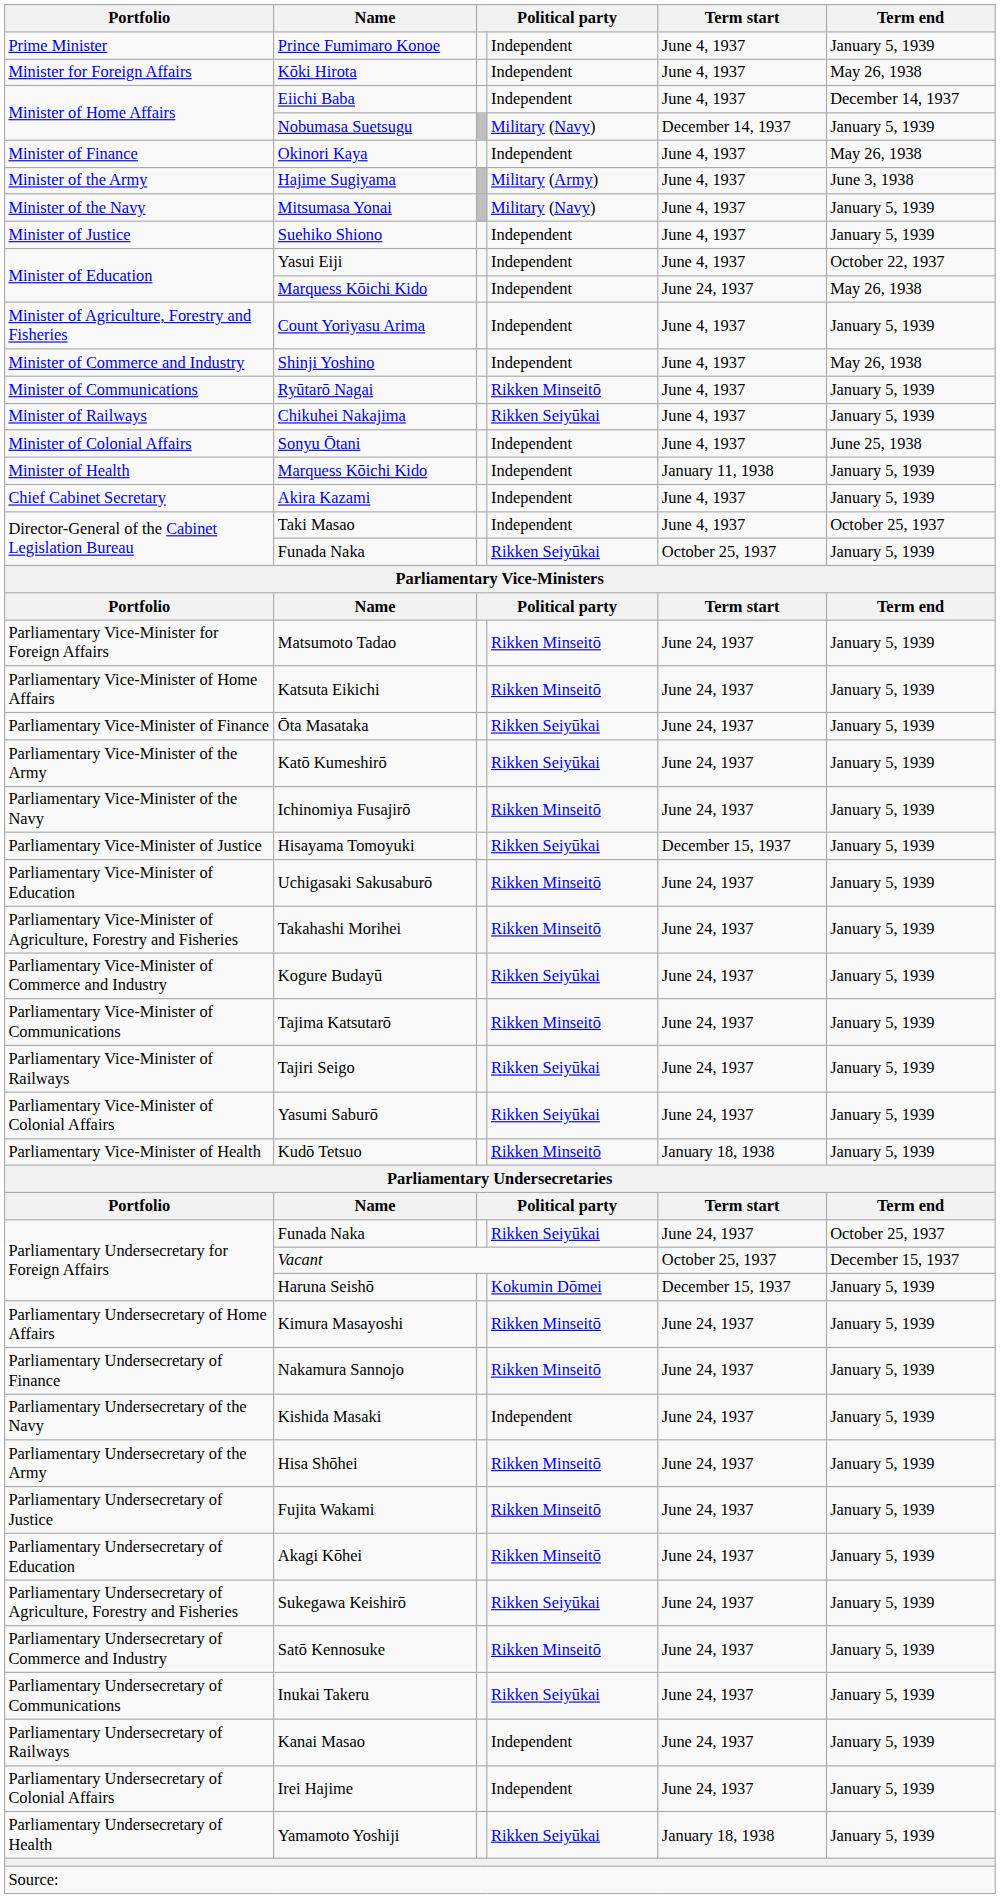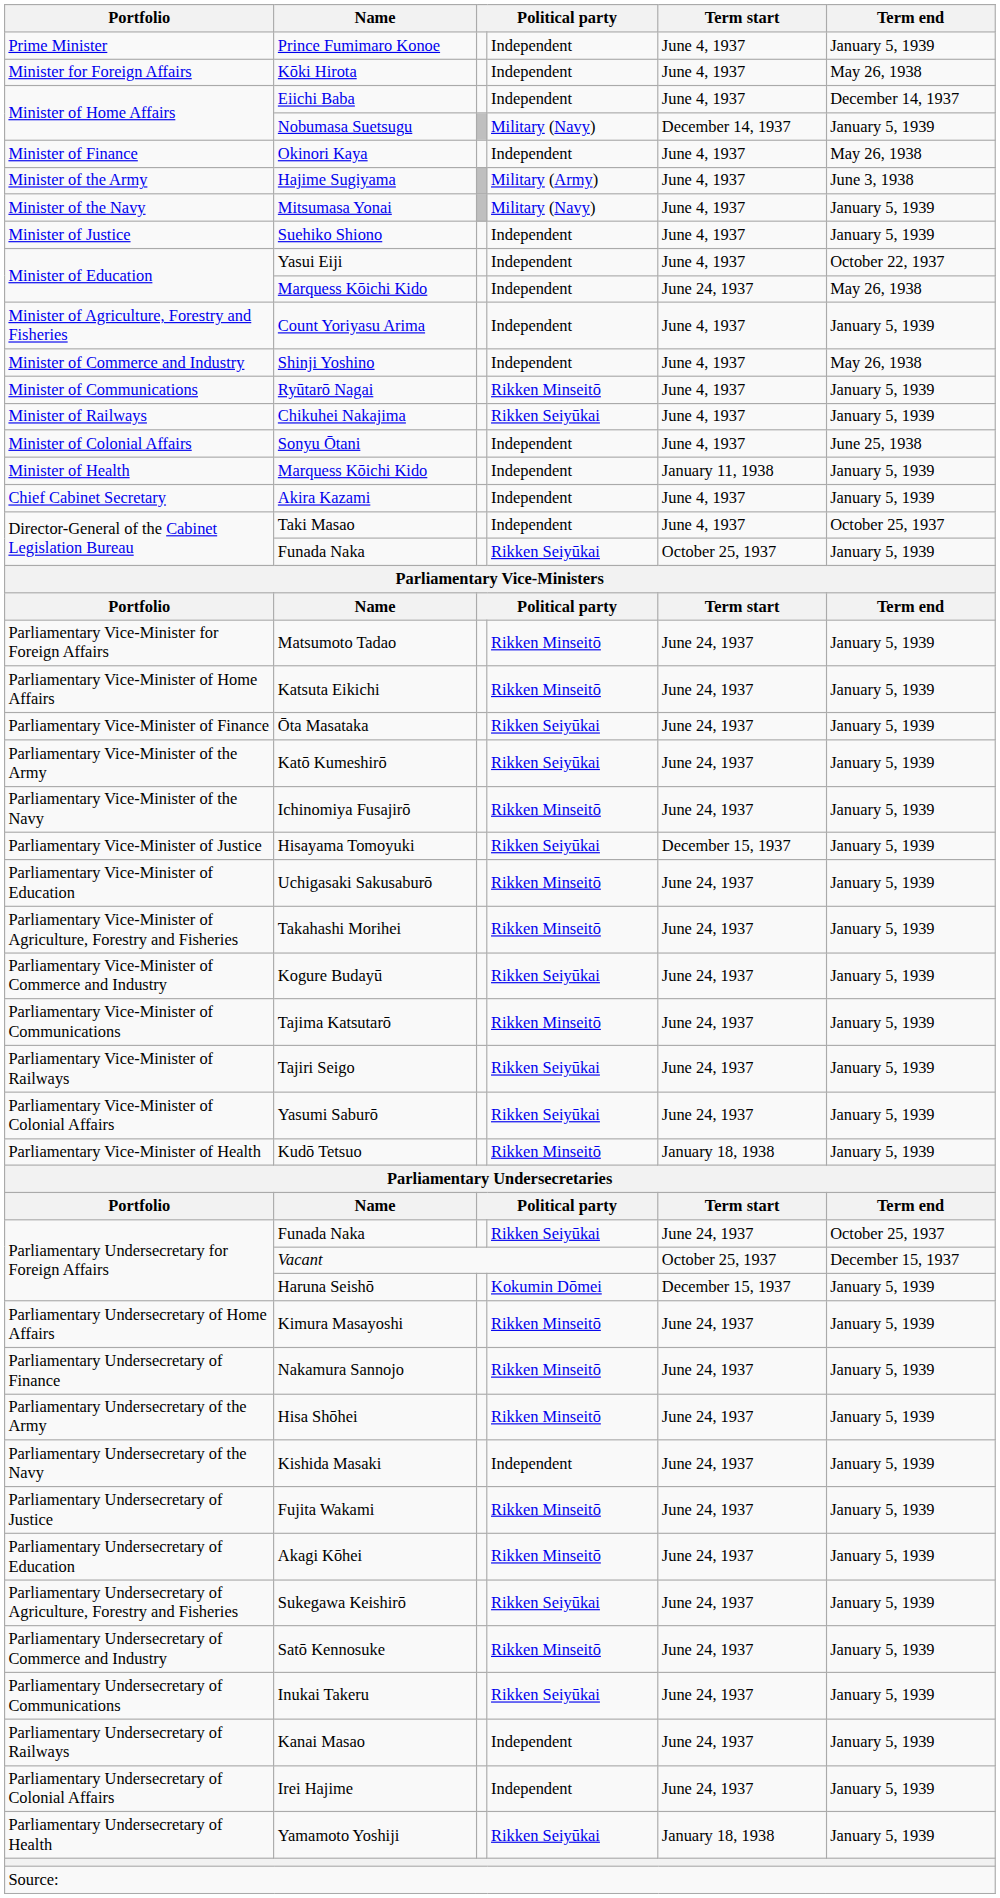rows swapped: (128, 1463) <-> (128, 1417)
